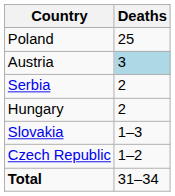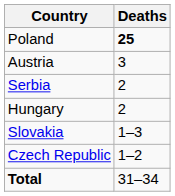(126, 39) normal -> (126, 39) bold
(122, 62) lightblue background -> (122, 62) no background
